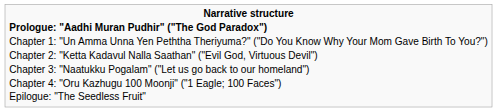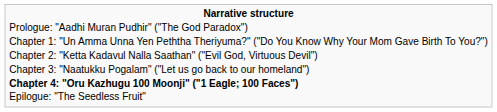(138, 28) bold -> (129, 28) normal
(145, 83) normal -> (154, 83) bold
